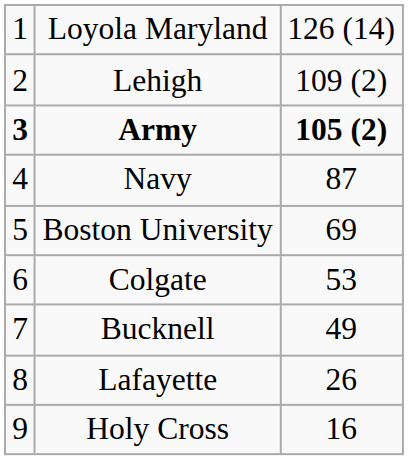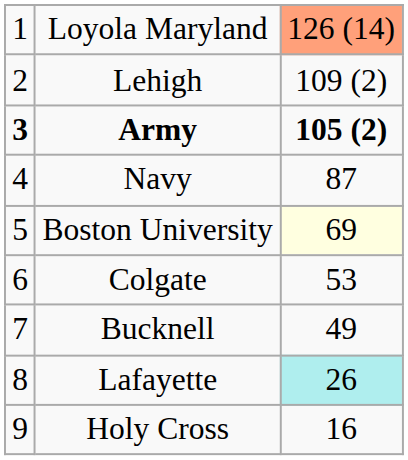(341, 29) no background -> (341, 29) lightsalmon background
(341, 229) no background -> (341, 229) lightyellow background
(341, 379) no background -> (341, 379) paleturquoise background
